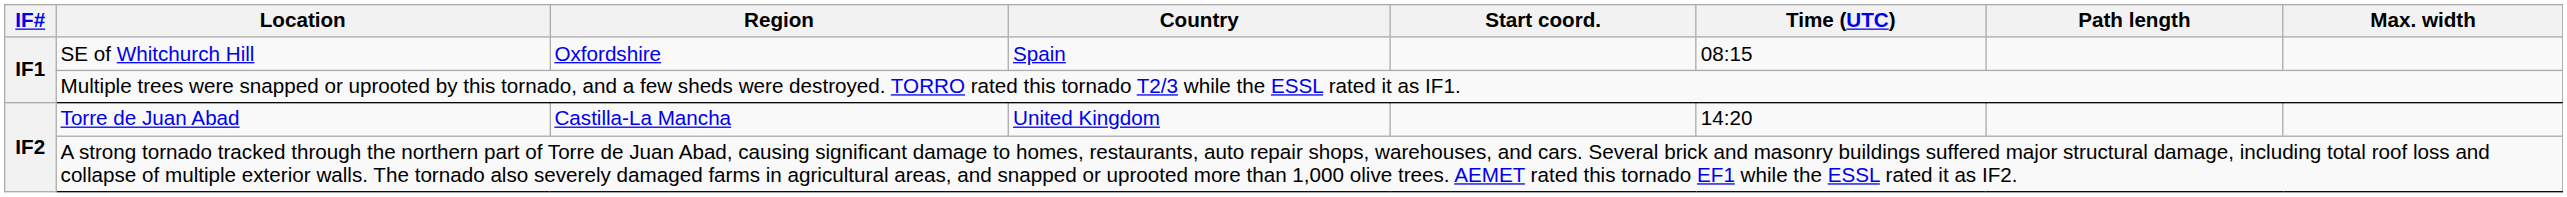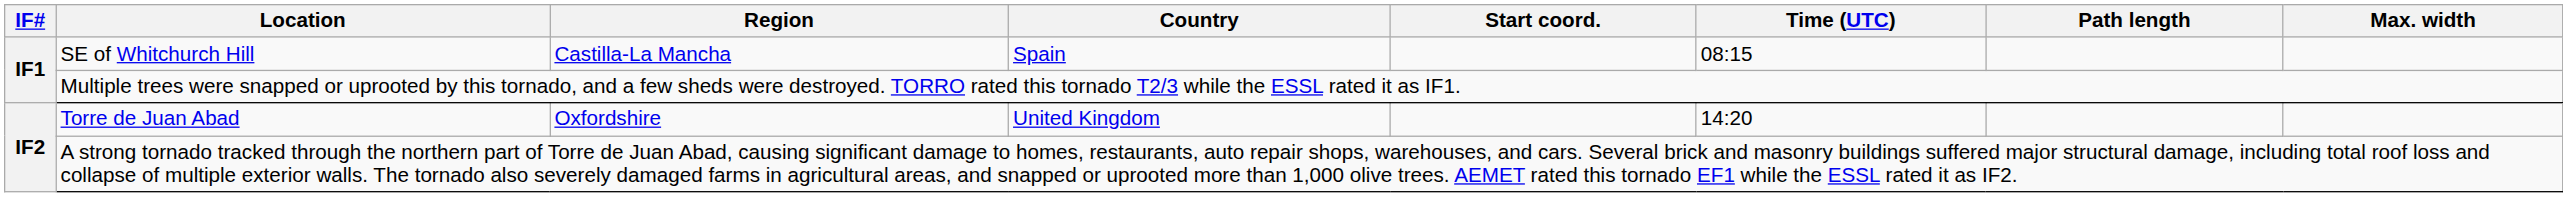(608, 53) Oxfordshire -> (643, 53) Castilla-La Mancha
(643, 119) Castilla-La Mancha -> (608, 119) Oxfordshire
